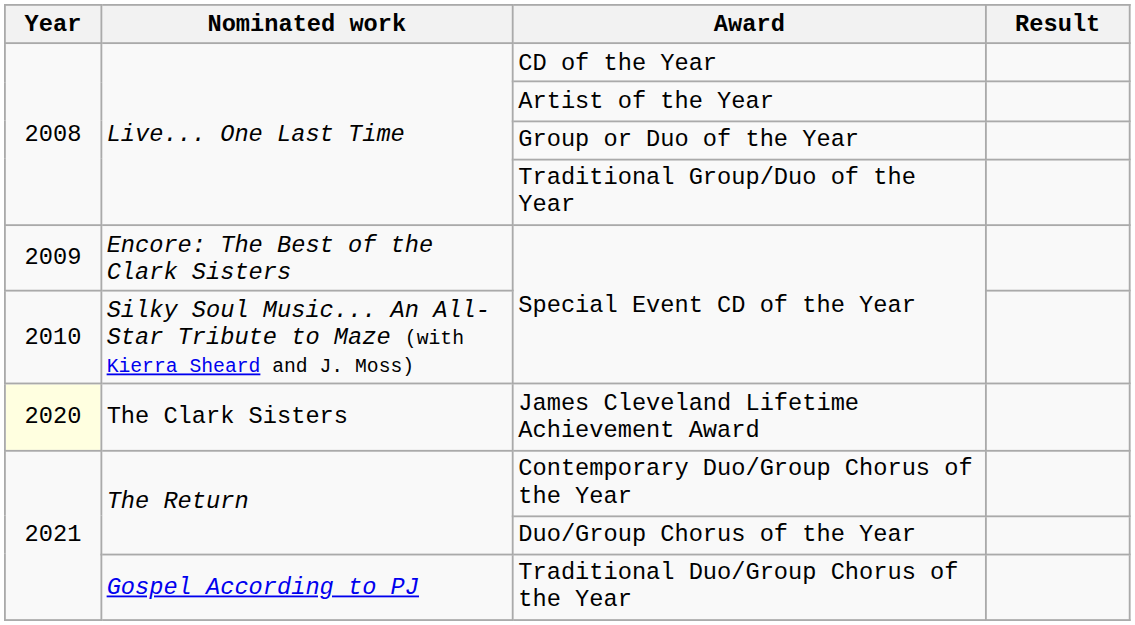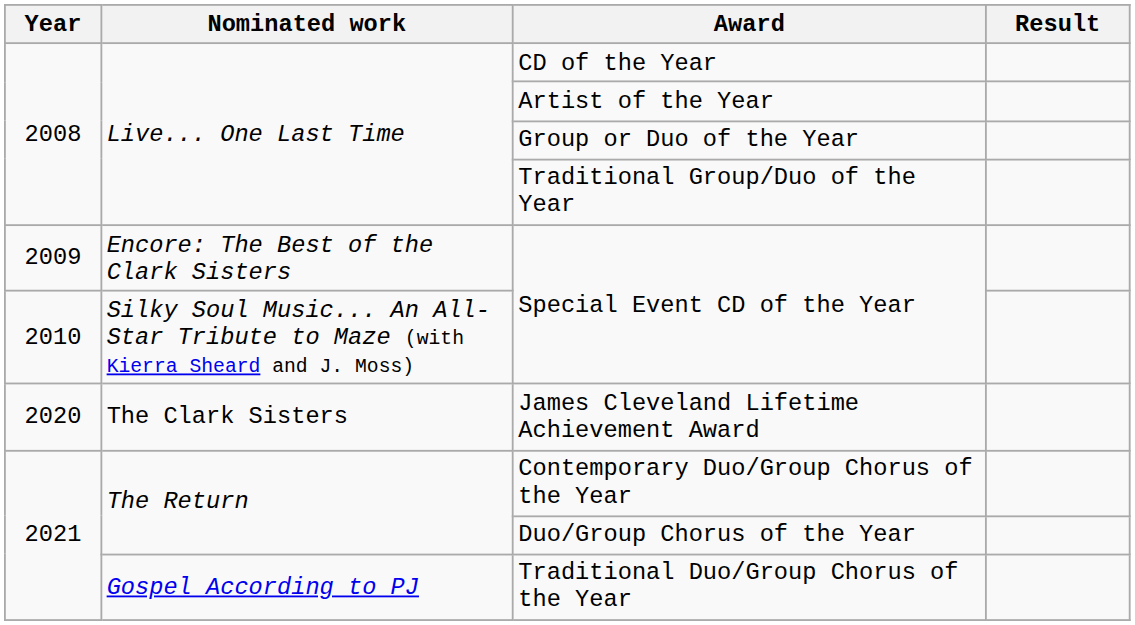(53, 417) lightyellow background -> (53, 417) no background
